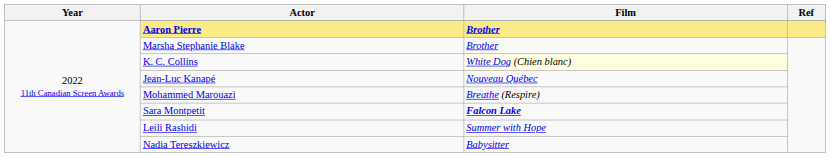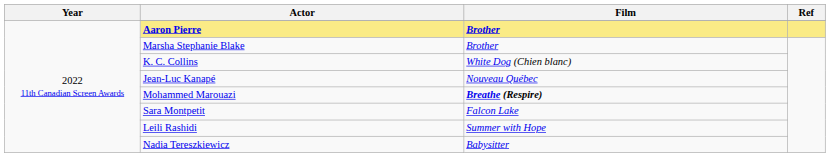(519, 62) lightyellow background -> (519, 62) no background
(503, 95) normal -> (504, 95) bold
(494, 111) bold -> (492, 111) normal
